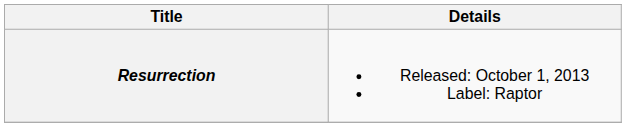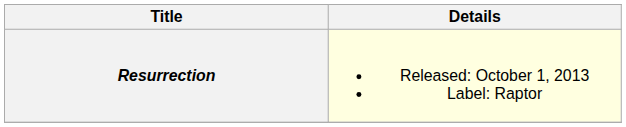(475, 85) no background -> (475, 85) lightyellow background
